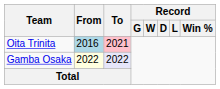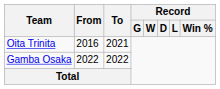(87, 44) lightblue background -> (87, 44) no background
(117, 44) pink background -> (117, 44) no background
(87, 60) lightyellow background -> (87, 60) no background
(117, 60) lavender background -> (117, 60) no background
